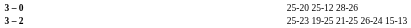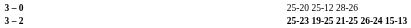(347, 21) normal -> (347, 21) bold
